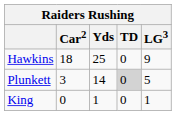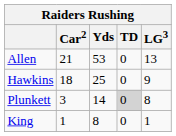+ row: (22, 59)
(147, 79) 5 -> (147, 100) 8
(63, 100) 0 -> (63, 121) 1
(96, 100) 1 -> (96, 121) 8
